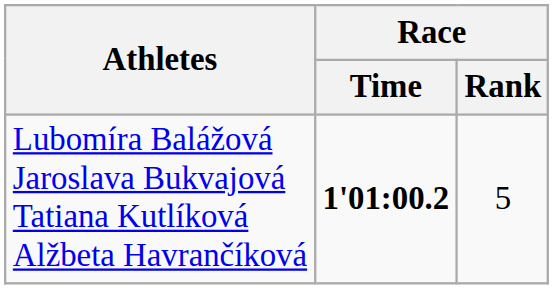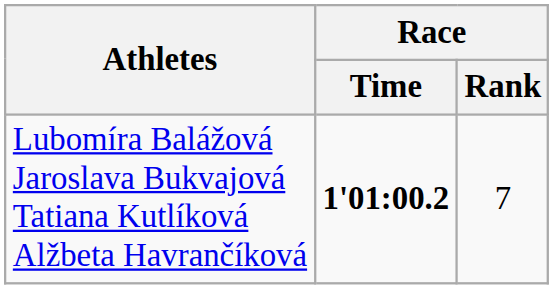(503, 198) 5 -> (503, 198) 7
